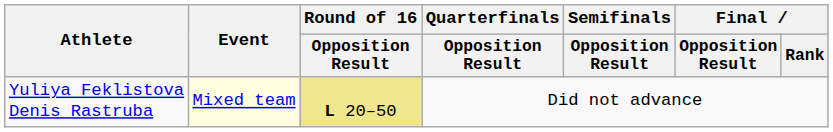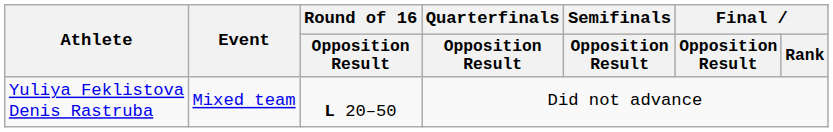(244, 101) lightyellow background -> (244, 101) no background
(361, 112) khaki background -> (361, 112) no background
